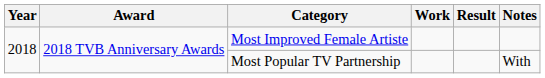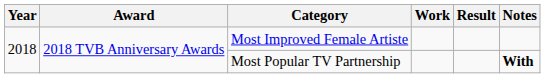(517, 61) normal -> (518, 61) bold
